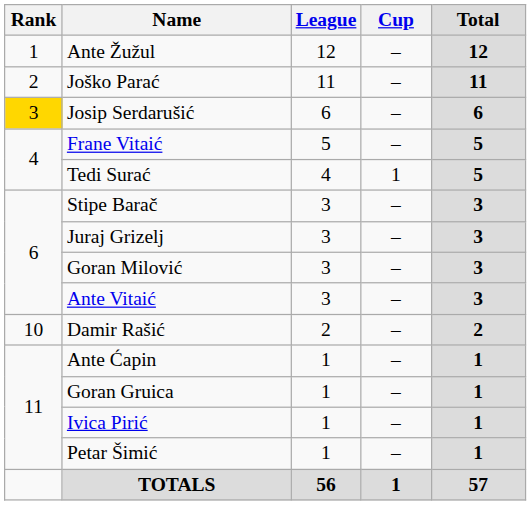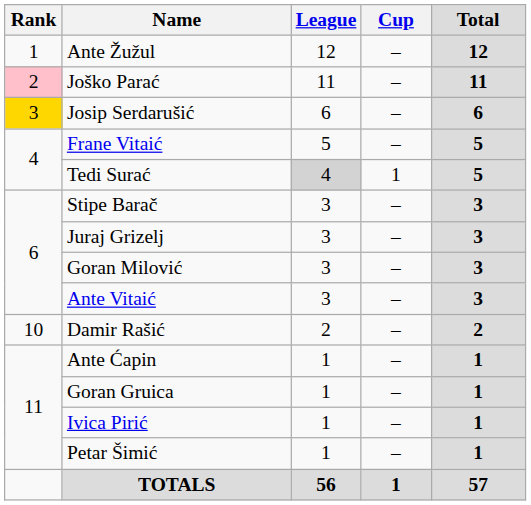(34, 81) no background -> (34, 81) pink background
(326, 174) no background -> (326, 174) lightgrey background
